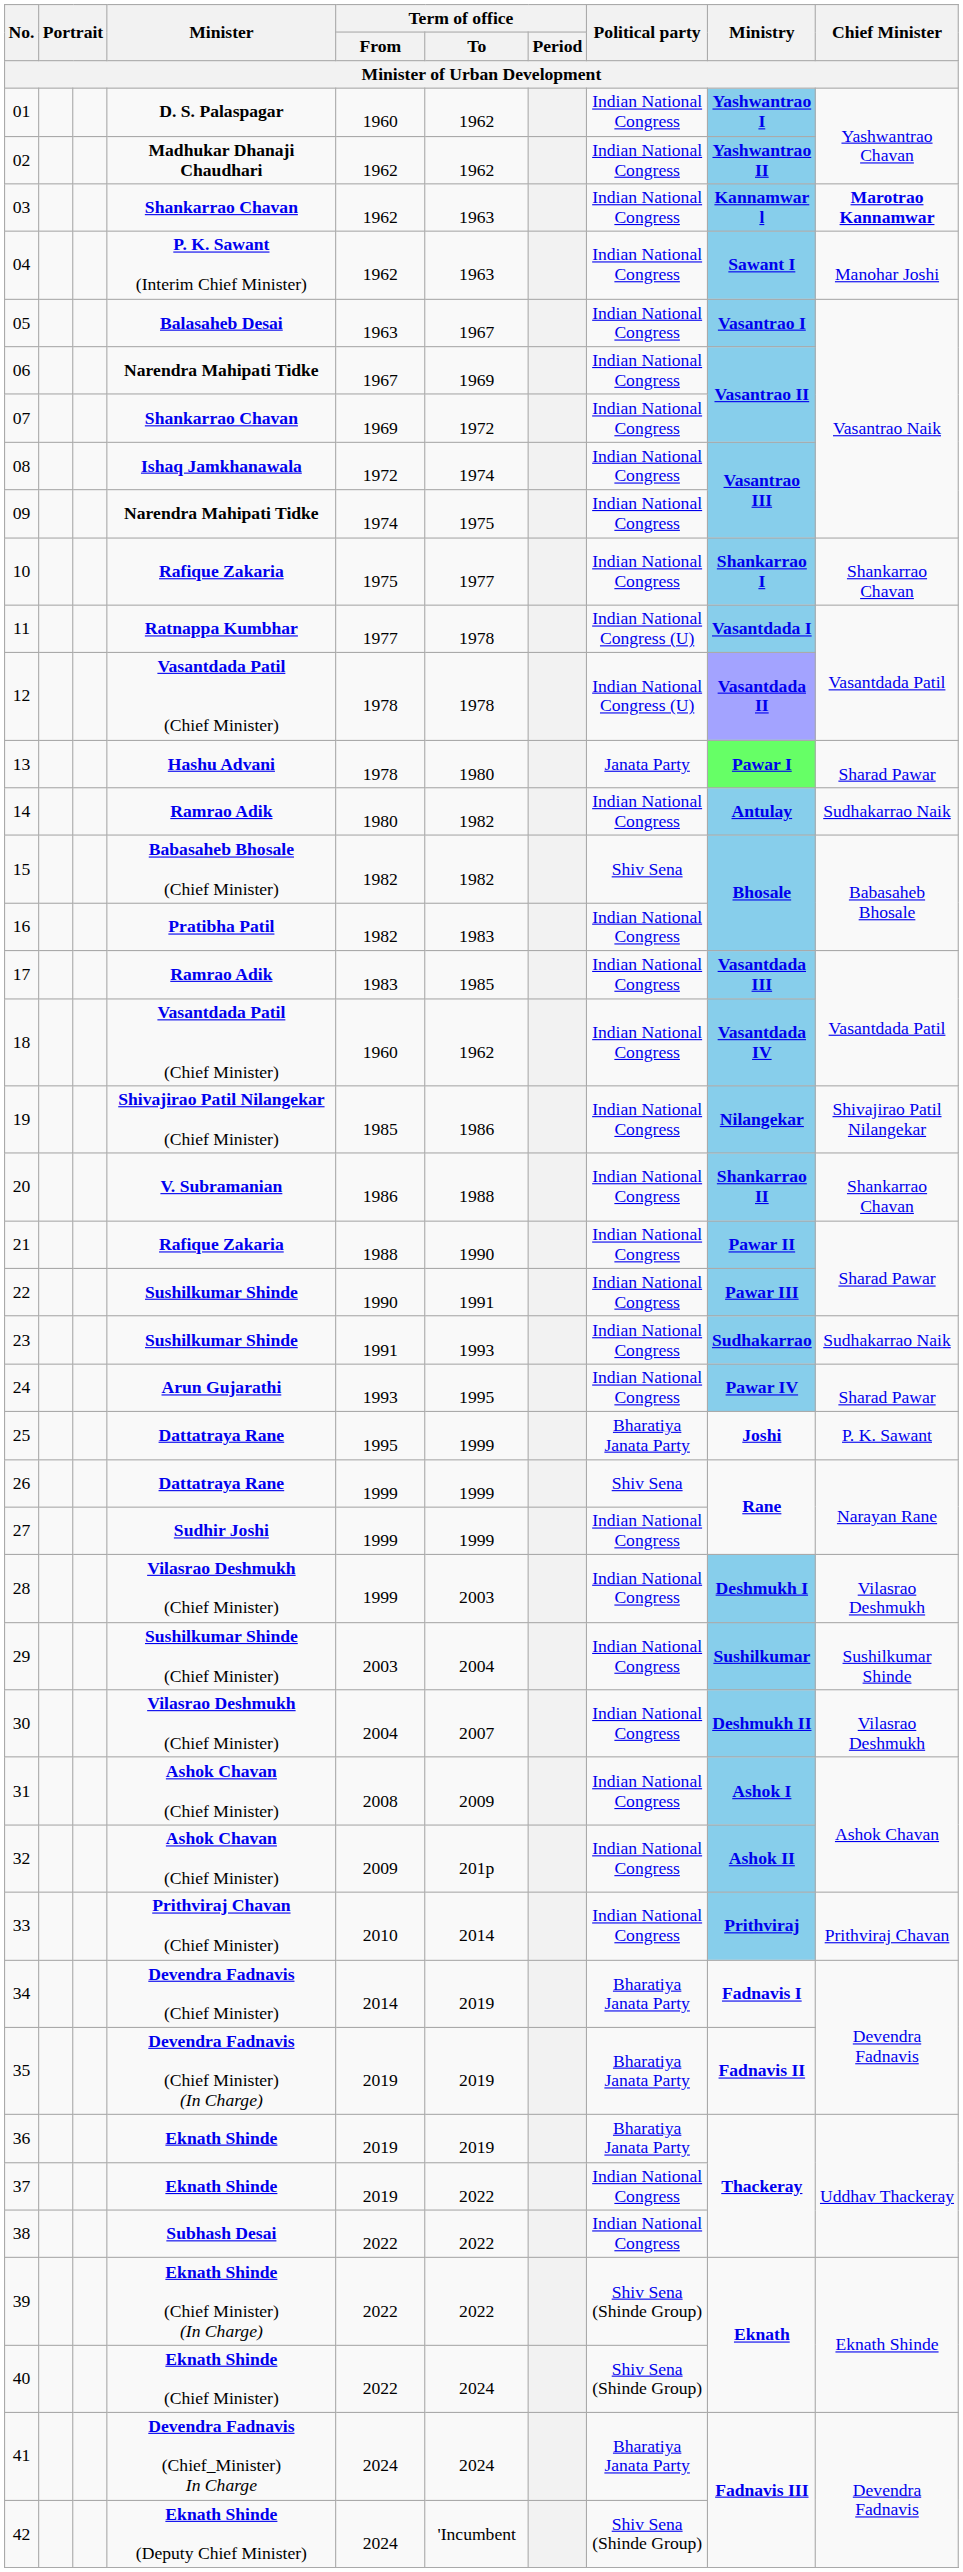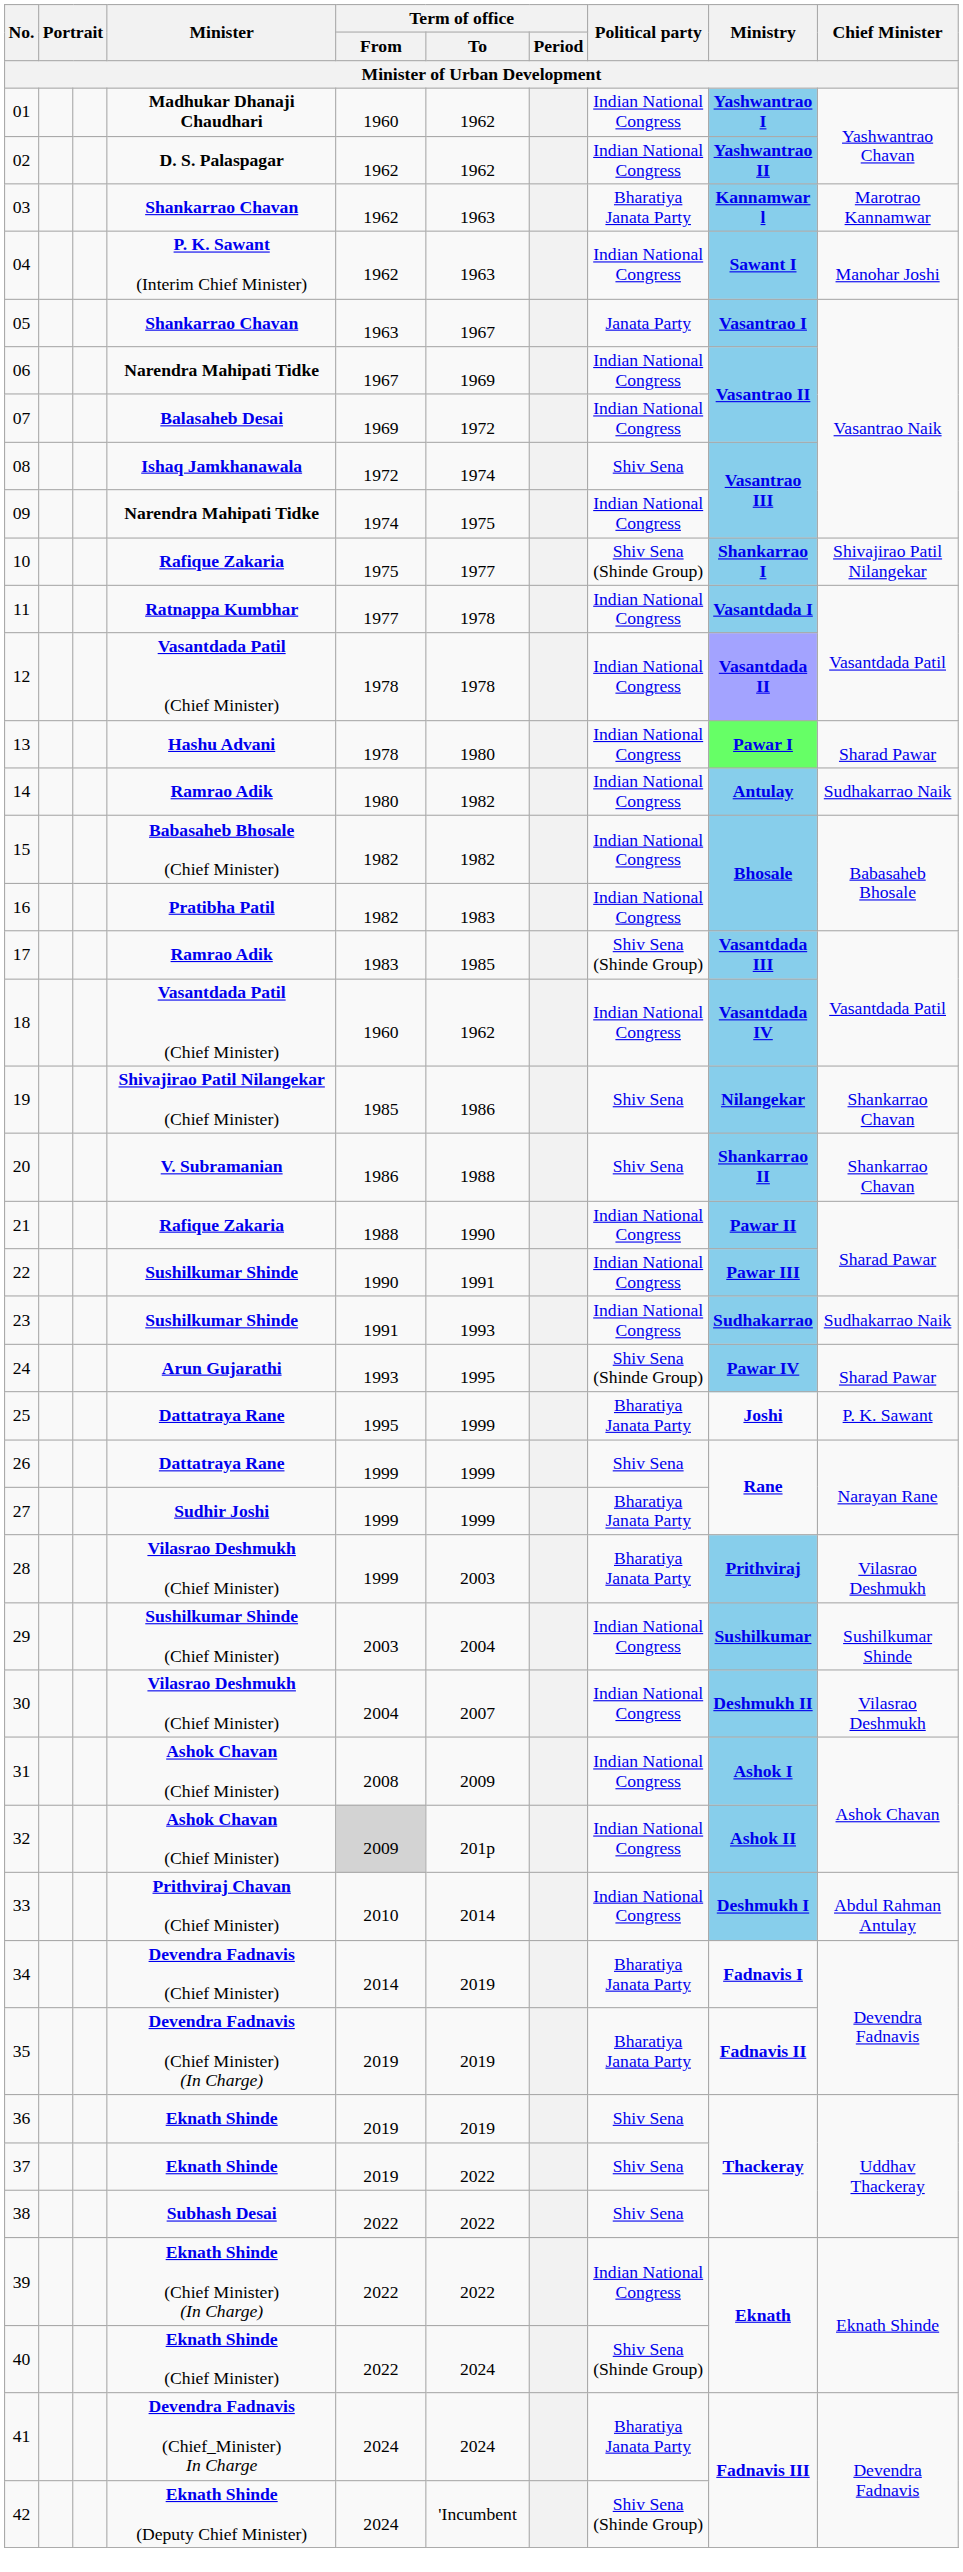(221, 112) D. S. Palaspagar -> (222, 112) Madhukar Dhanaji Chaudhari
(221, 159) Madhukar Dhanaji Chaudhari -> (222, 159) D. S. Palaspagar
(647, 207) Indian National Congress -> (648, 207) Bharatiya Janata Party
(887, 207) bold -> (888, 207) normal
(221, 322) Balasaheb Desai -> (222, 322) Shankarrao Chavan
(647, 322) Indian National Congress -> (648, 322) Janata Party
(221, 418) Shankarrao Chavan -> (222, 418) Balasaheb Desai
(647, 465) Indian National Congress -> (648, 465) Shiv Sena
(647, 571) Indian National Congress -> (648, 561) Shiv Sena (Shinde Group)
(887, 581) Shankarrao Chavan -> (888, 561) Shivajirao Patil Nilangekar
(647, 628) Indian National Congress (U) -> (648, 609) Indian National Congress
(647, 696) Indian National Congress (U) -> (648, 676) Indian National Congress
(647, 763) Janata Party -> (648, 744) Indian National Congress
(647, 869) Shiv Sena -> (648, 849) Indian National Congress
(647, 974) Indian National Congress -> (648, 954) Shiv Sena (Shinde Group)
(647, 1119) Indian National Congress -> (648, 1099) Shiv Sena
(887, 1119) Shivajirao Patil Nilangekar -> (888, 1109) Shankarrao Chavan
(647, 1186) Indian National Congress -> (648, 1167) Shiv Sena
(647, 1387) Indian National Congress -> (648, 1367) Shiv Sena (Shinde Group)
(647, 1530) Indian National Congress -> (648, 1511) Bharatiya Janata Party
(647, 1588) Indian National Congress -> (648, 1568) Bharatiya Janata Party
(762, 1588) Deshmukh I -> (763, 1568) Prithviraj
(380, 1868) no background -> (381, 1848) lightgrey background
(762, 1925) Prithviraj -> (763, 1906) Deshmukh I
(887, 1935) Prithviraj Chavan -> (888, 1916) Abdul Rahman Antulay
(647, 2138) Bharatiya Janata Party -> (648, 2118) Shiv Sena
(647, 2186) Indian National Congress -> (648, 2166) Shiv Sena
(647, 2233) Indian National Congress -> (648, 2214) Shiv Sena
(647, 2301) Shiv Sena (Shinde Group) -> (648, 2281) Indian National Congress
